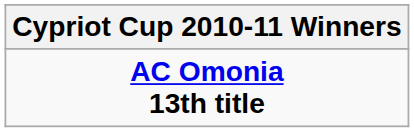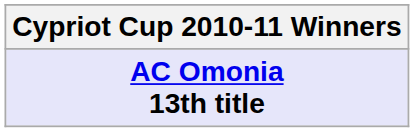(207, 87) no background -> (207, 87) lavender background
